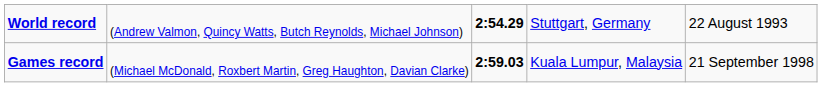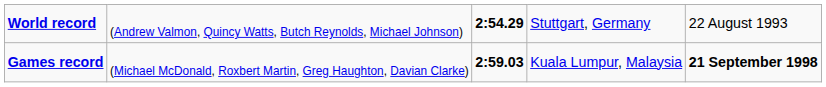(751, 62) normal -> (753, 62) bold
